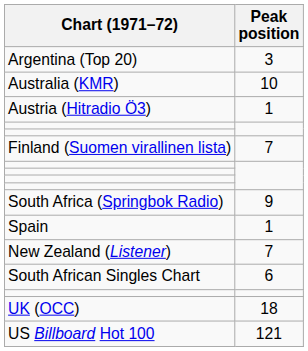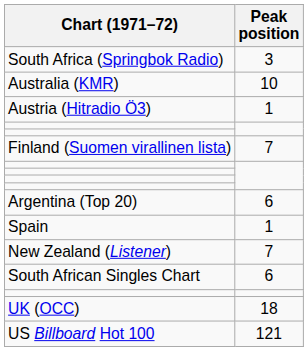(73, 59) Argentina (Top 20) -> (116, 59) South Africa (Springbok Radio)
(116, 202) South Africa (Springbok Radio) -> (73, 202) Argentina (Top 20)
(269, 202) 9 -> (269, 202) 6
